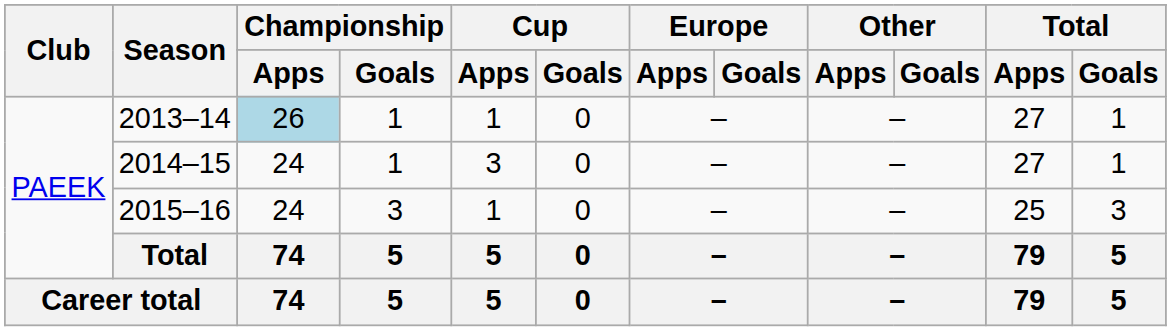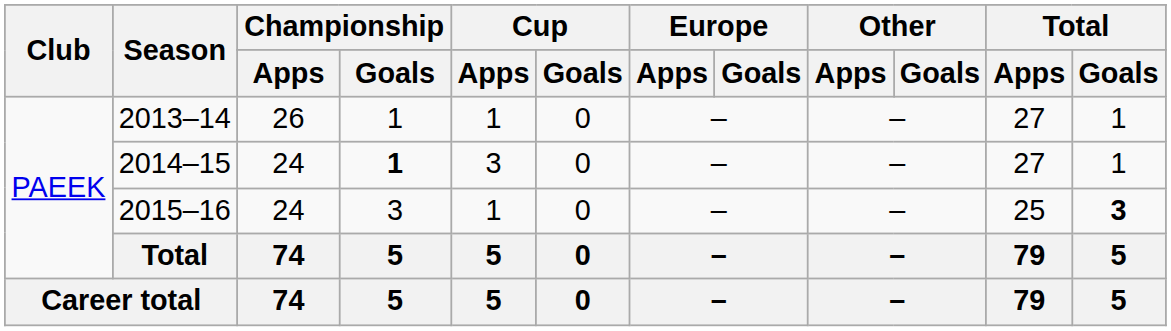(288, 118) lightblue background -> (288, 118) no background
(395, 164) normal -> (395, 164) bold
(1118, 210) normal -> (1118, 210) bold
